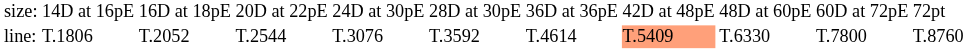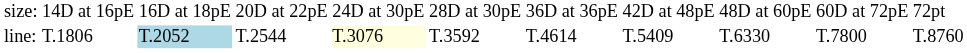(164, 36) no background -> (164, 36) lightblue background
(358, 36) no background -> (358, 36) lightyellow background
(648, 36) lightsalmon background -> (648, 36) no background
